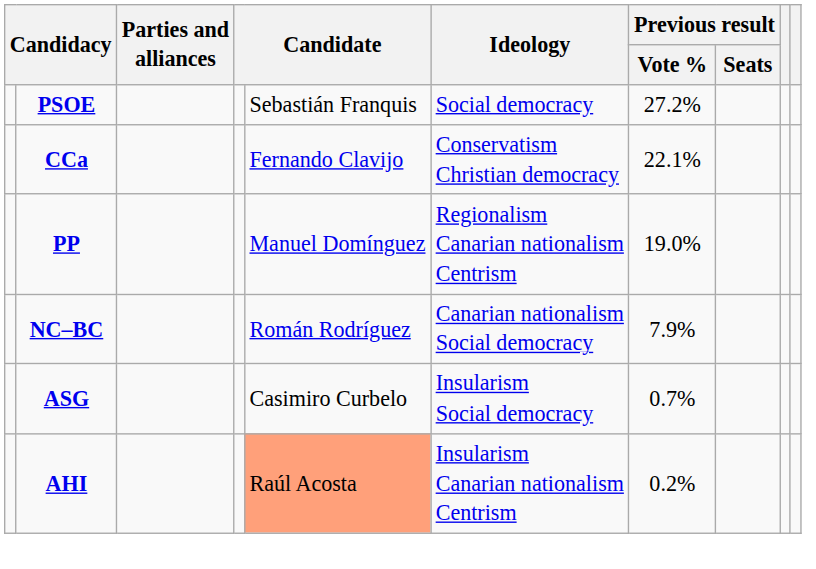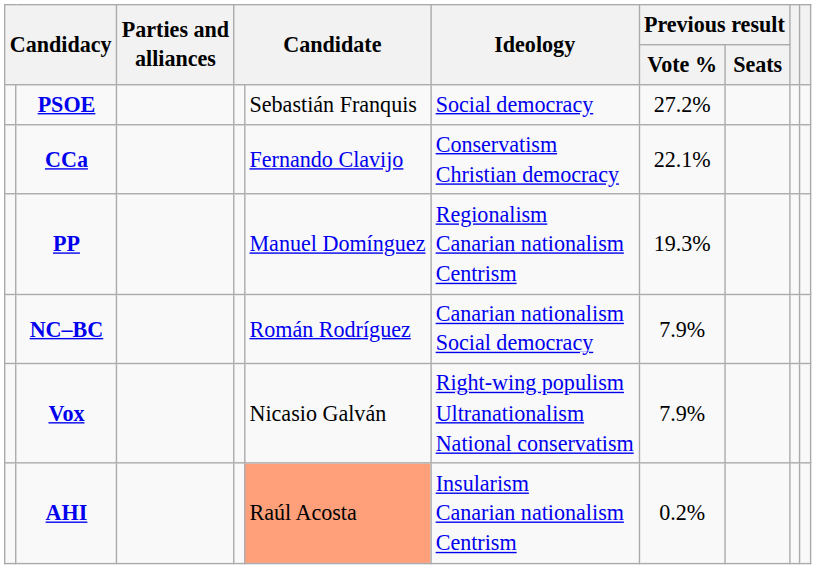(672, 244) 19.0% -> (682, 244) 19.3%
+ row: (66, 413)
- row: (66, 398)
